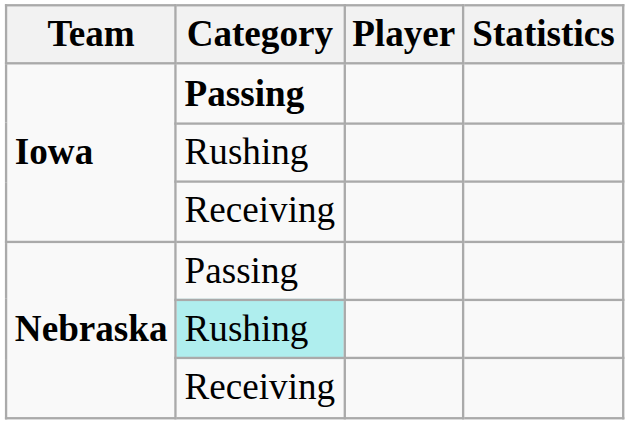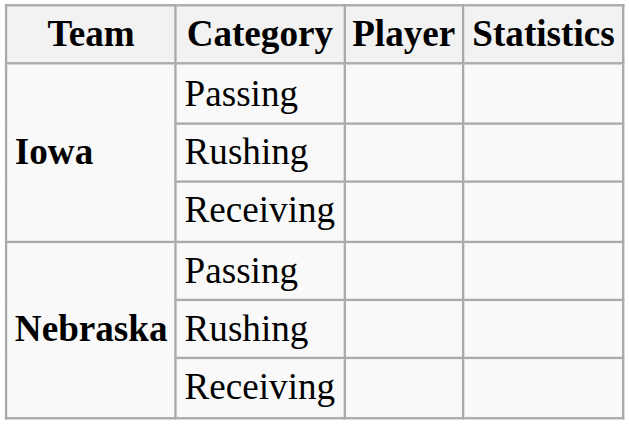(244, 92) bold -> (241, 92) normal
(246, 328) paleturquoise background -> (246, 328) no background
